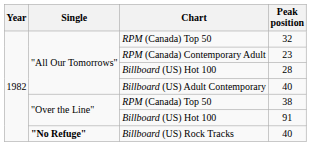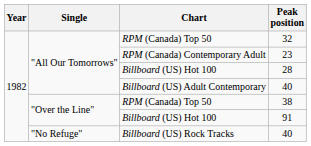(59, 133) bold -> (57, 133) normal
